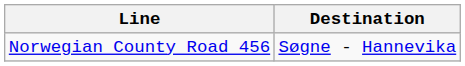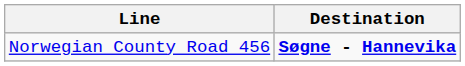(367, 47) normal -> (367, 47) bold
